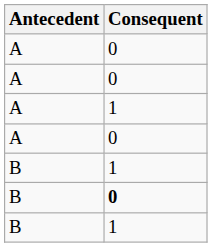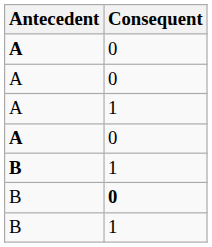(16, 49) normal -> (16, 49) bold
(16, 138) normal -> (16, 138) bold
(15, 167) normal -> (15, 167) bold
